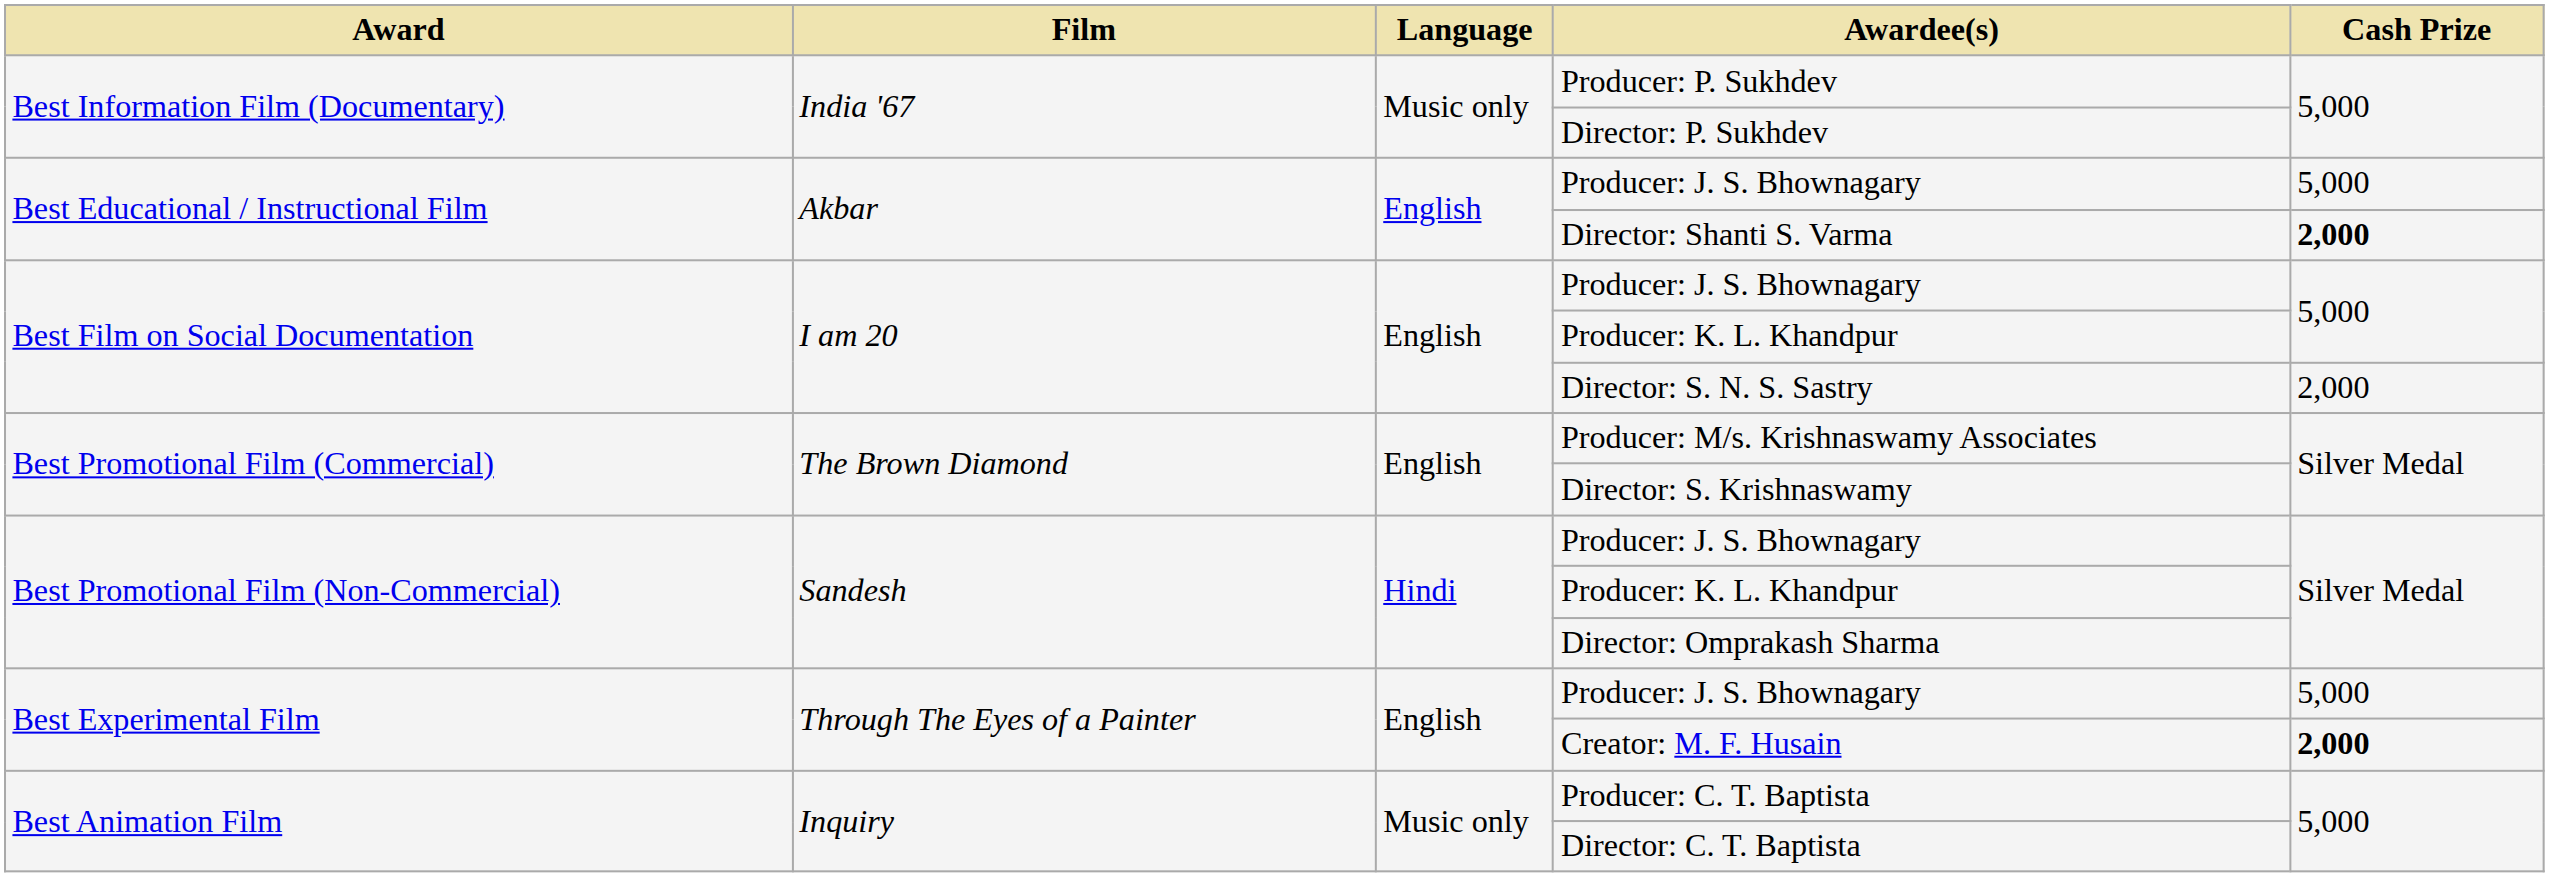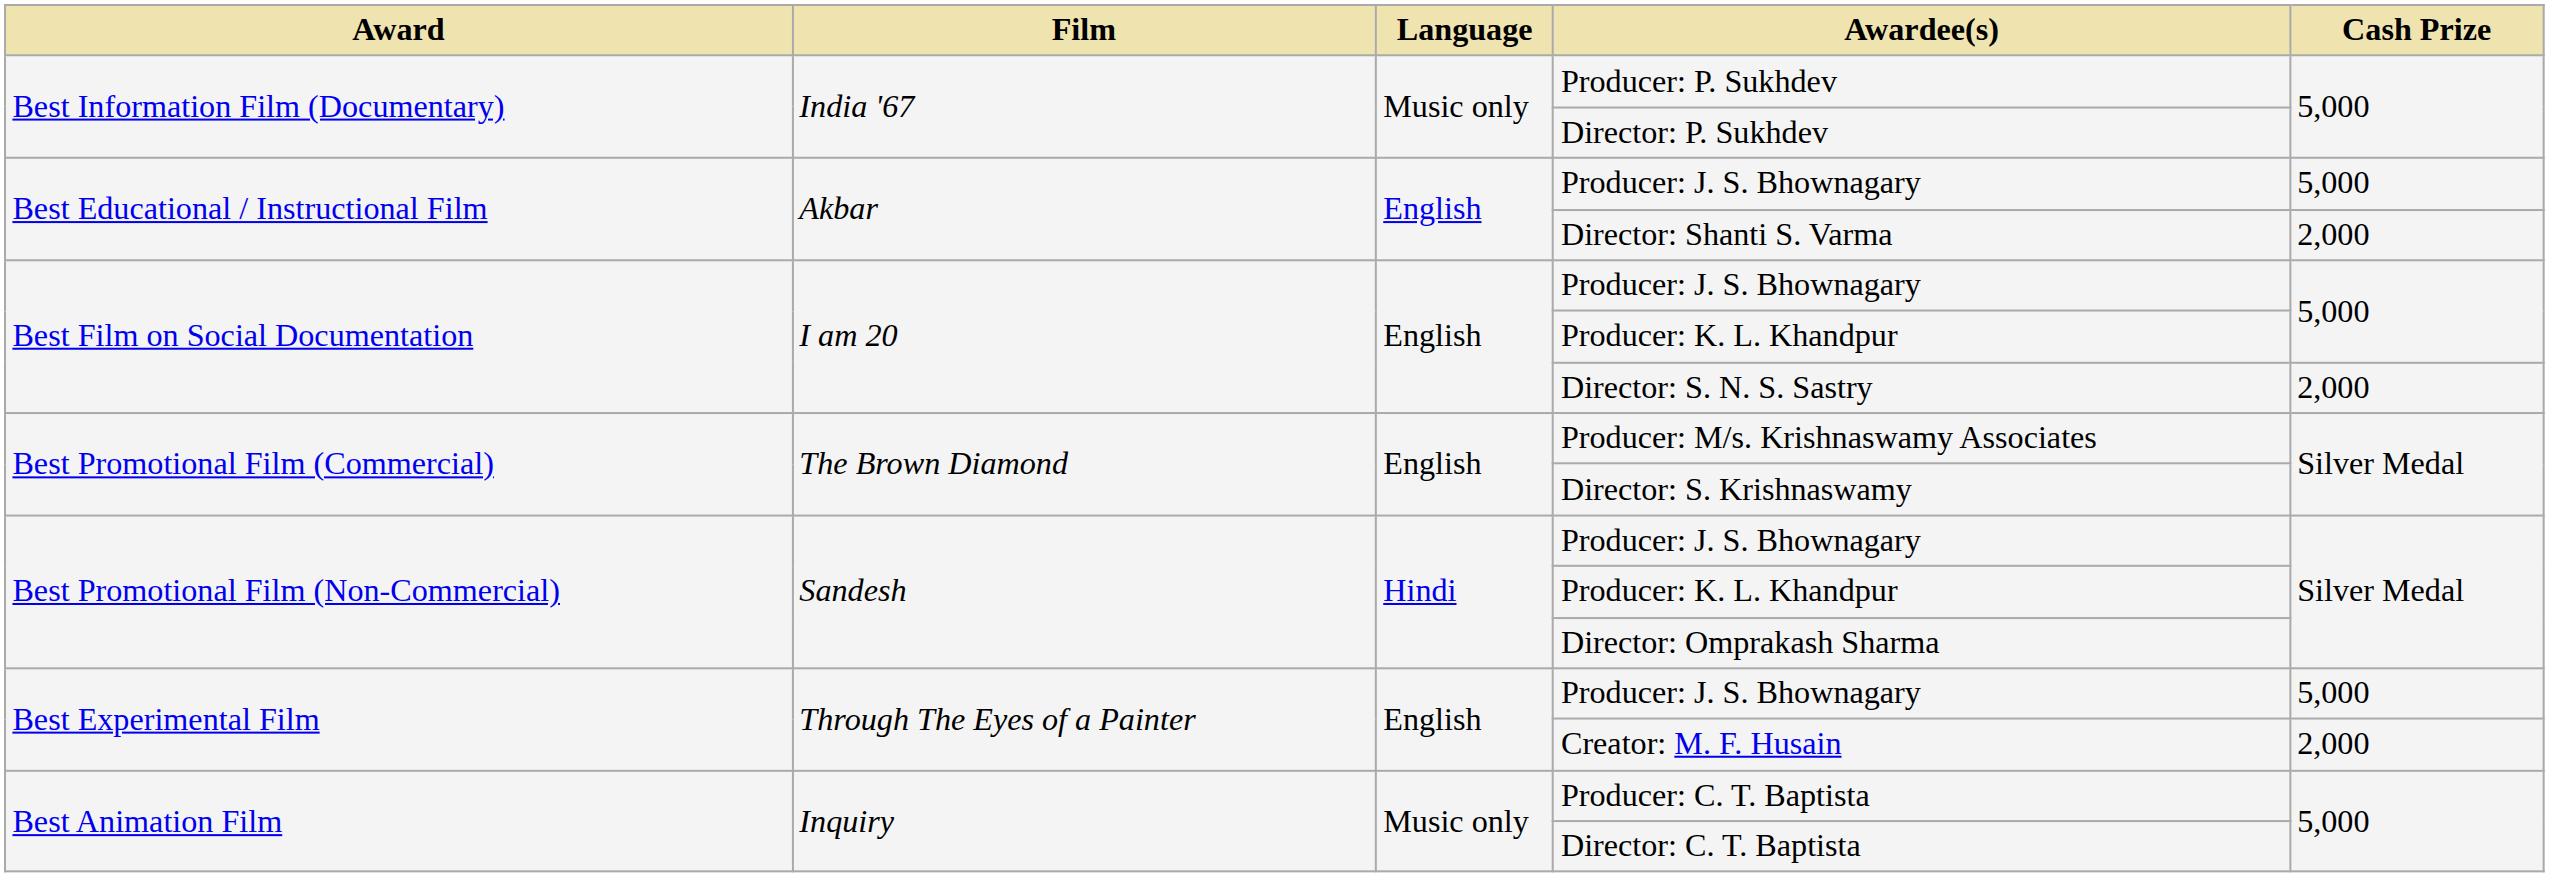(2333, 234) bold -> (2333, 234) normal
(2333, 744) bold -> (2333, 744) normal
